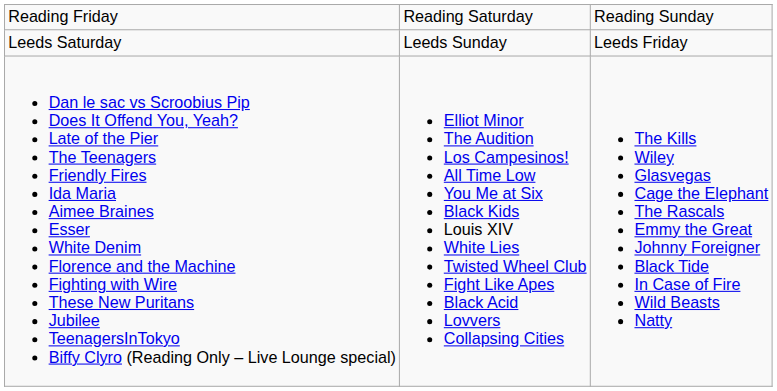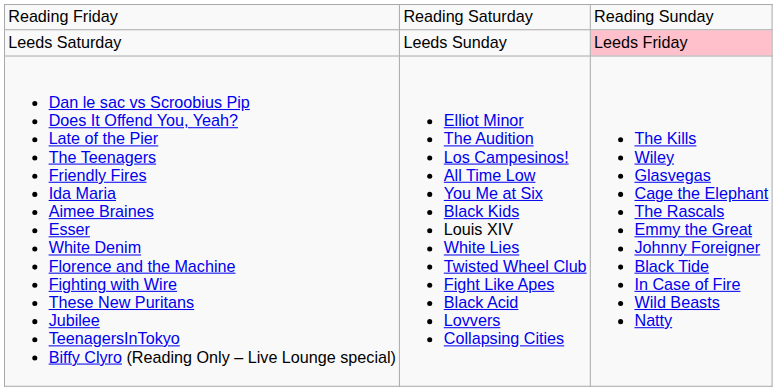(641, 42) no background -> (641, 42) pink background
